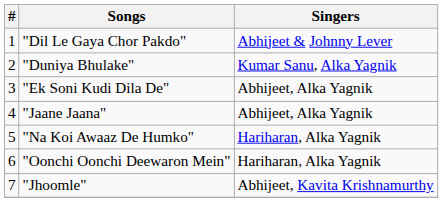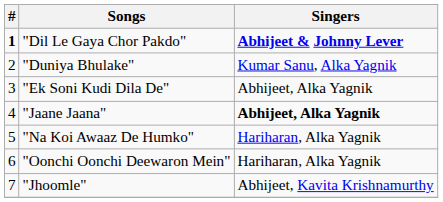(12, 40) normal -> (12, 40) bold
(315, 40) normal -> (320, 40) bold
(305, 112) normal -> (309, 112) bold
